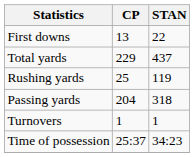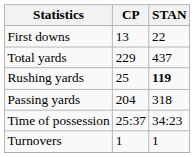(162, 78) normal -> (162, 78) bold
rows swapped: (35, 120) <-> (59, 141)
